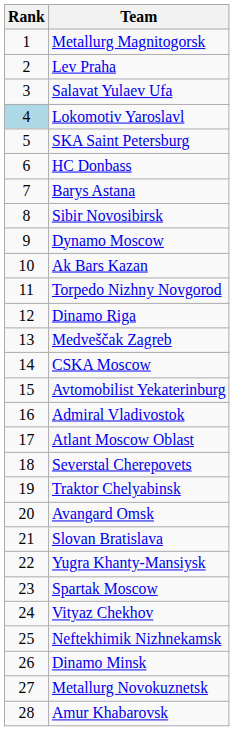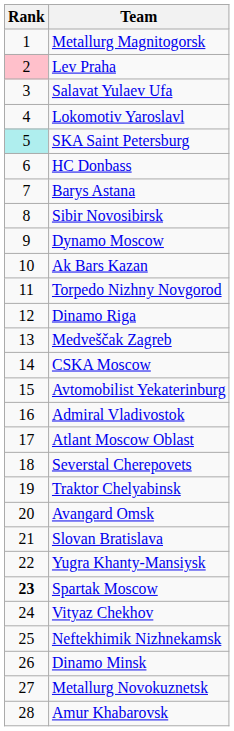(26, 66) no background -> (26, 66) pink background
(26, 116) lightblue background -> (26, 116) no background
(26, 141) no background -> (26, 141) paleturquoise background
(26, 588) normal -> (26, 588) bold
